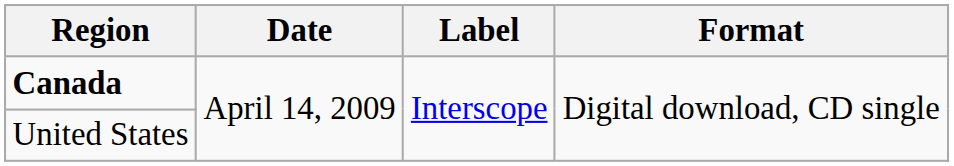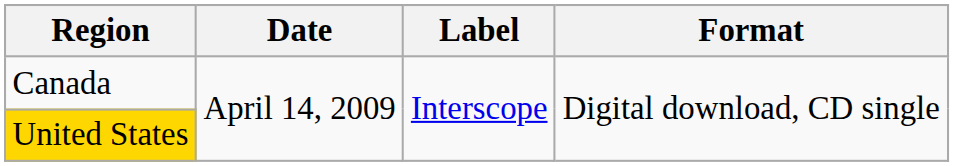(67, 82) bold -> (62, 82) normal
(100, 134) no background -> (100, 134) gold background
